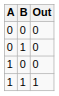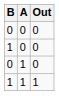columns swapped: (11, 13) <-> (24, 13)
